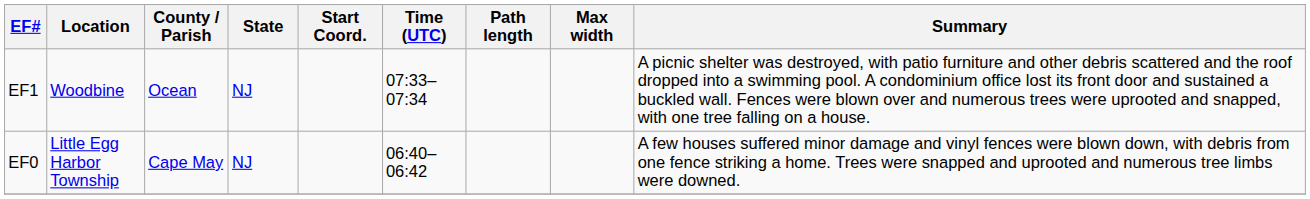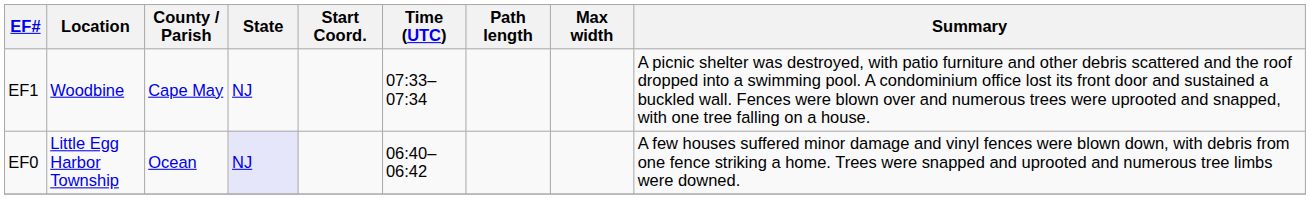(172, 90) Ocean -> (186, 90) Cape May
(186, 162) Cape May -> (172, 162) Ocean
(242, 162) no background -> (242, 162) lavender background
